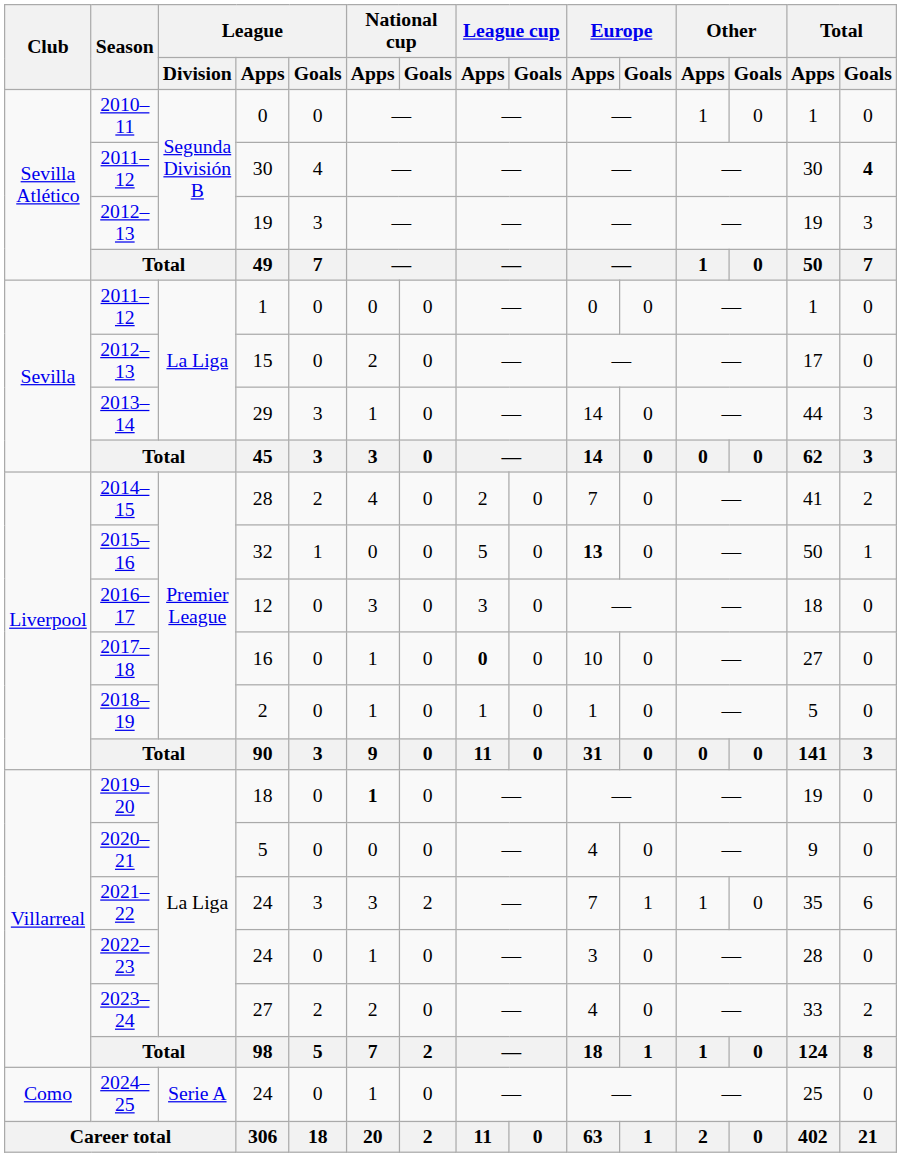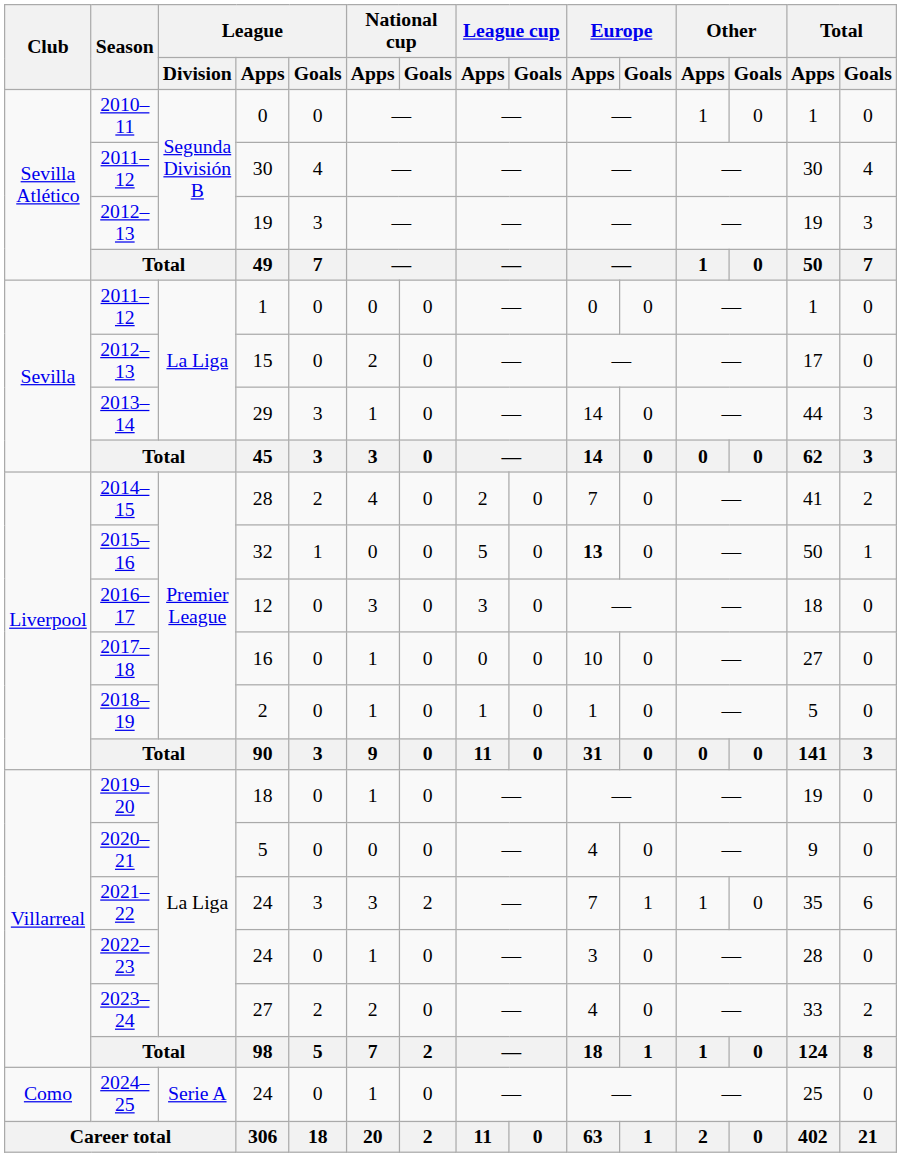(868, 169) bold -> (868, 169) normal
(483, 658) bold -> (483, 658) normal
(373, 796) bold -> (373, 796) normal
